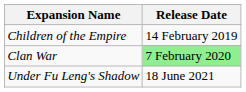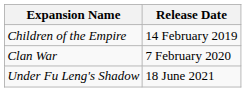(188, 55) lightgreen background -> (188, 55) no background
